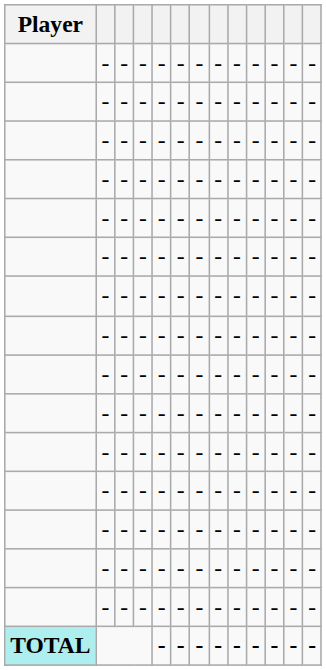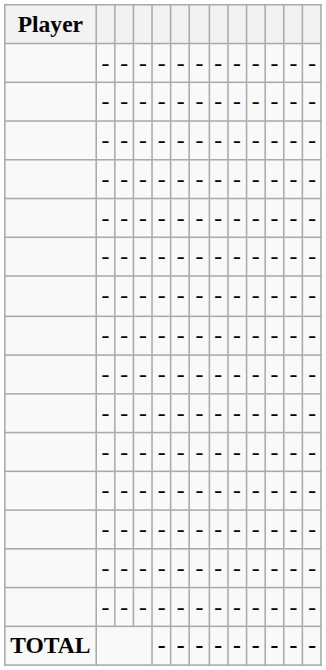(50, 645) paleturquoise background -> (50, 645) no background
